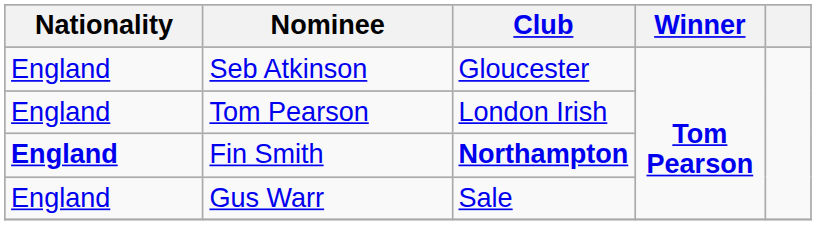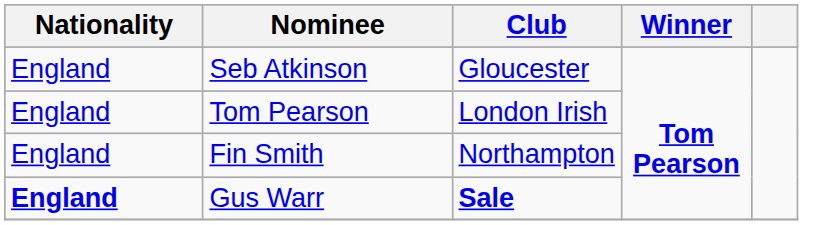(64, 154) bold -> (61, 154) normal
(543, 154) bold -> (537, 154) normal
(61, 197) normal -> (64, 197) bold
(486, 197) normal -> (486, 197) bold
